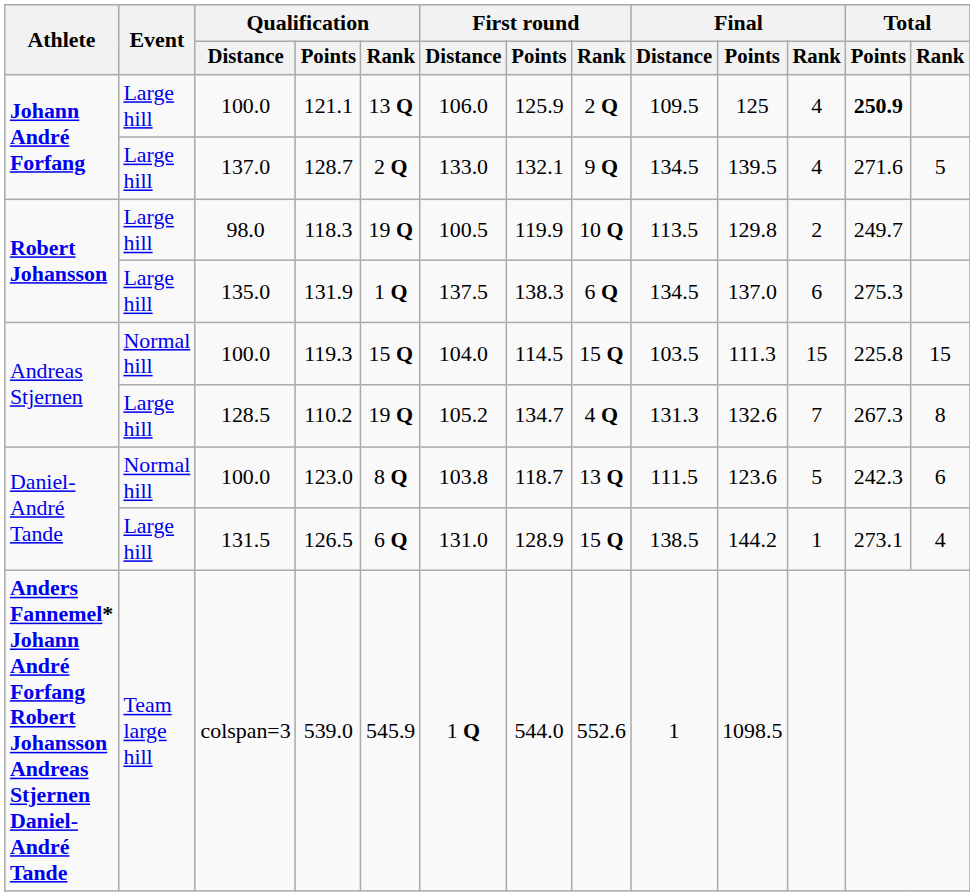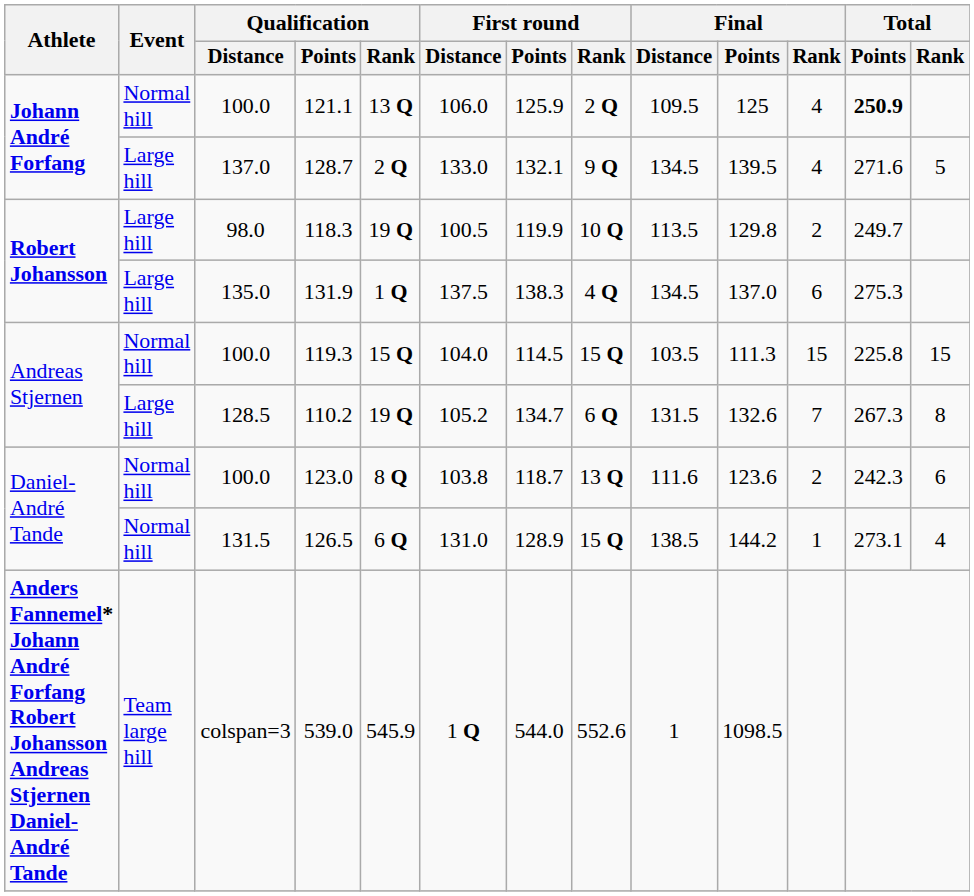(149, 106) Large hill -> (157, 106) Normal hill
(601, 291) 6 Q -> (601, 291) 4 Q
(601, 415) 4 Q -> (601, 415) 6 Q
(674, 415) 131.3 -> (674, 415) 131.5
(674, 477) 111.5 -> (674, 477) 111.6
(817, 477) 5 -> (817, 477) 2
(149, 539) Large hill -> (157, 539) Normal hill
